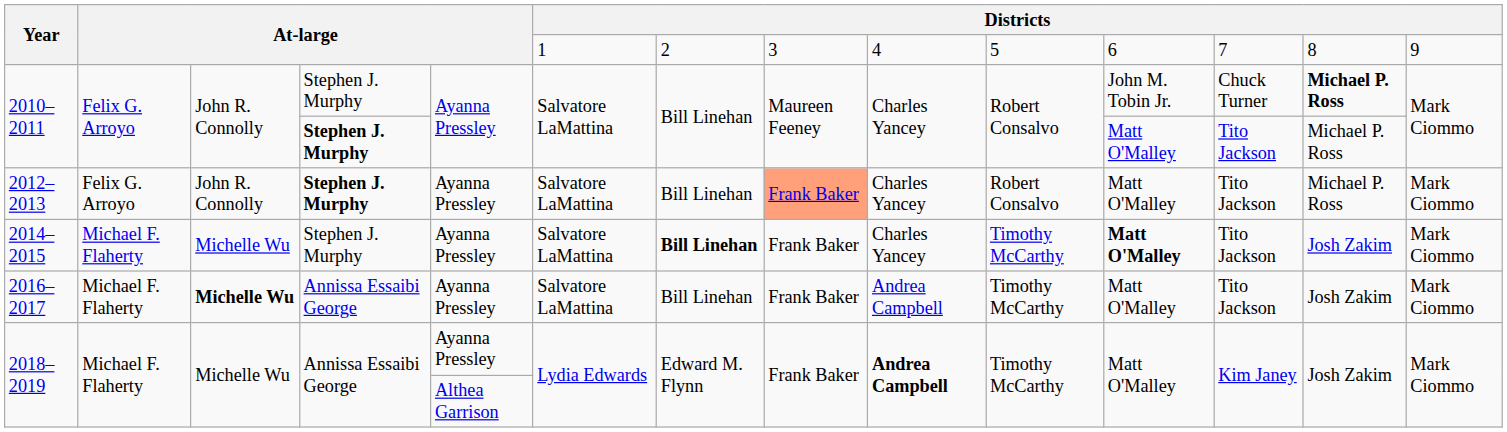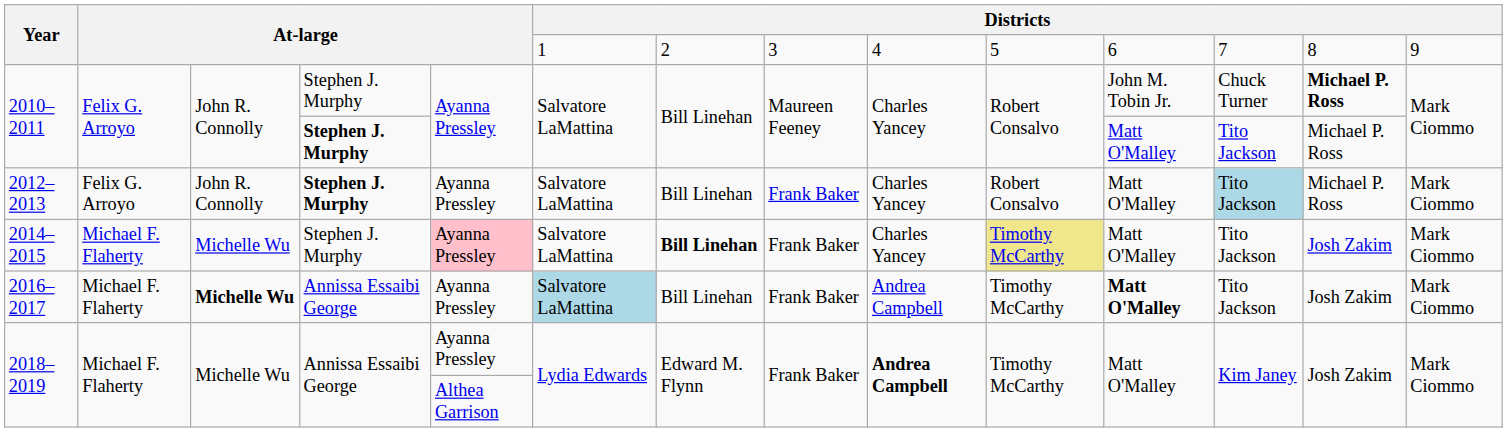(814, 194) lightsalmon background -> (814, 194) no background
(1247, 194) no background -> (1247, 194) lightblue background
(465, 245) no background -> (465, 245) pink background
(1027, 245) no background -> (1027, 245) khaki background
(1144, 245) bold -> (1142, 245) normal
(575, 297) no background -> (575, 297) lightblue background
(1142, 297) normal -> (1144, 297) bold
